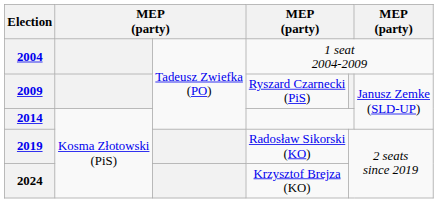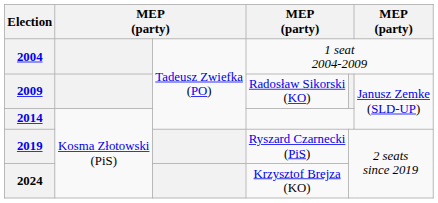(297, 91) Ryszard Czarnecki (PiS) -> (297, 91) Radosław Sikorski (KO)
(297, 146) Radosław Sikorski (KO) -> (297, 146) Ryszard Czarnecki (PiS)
